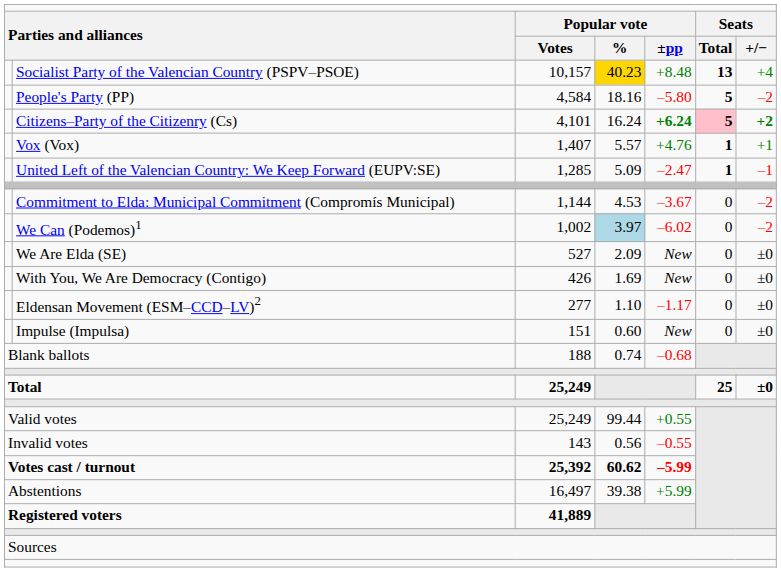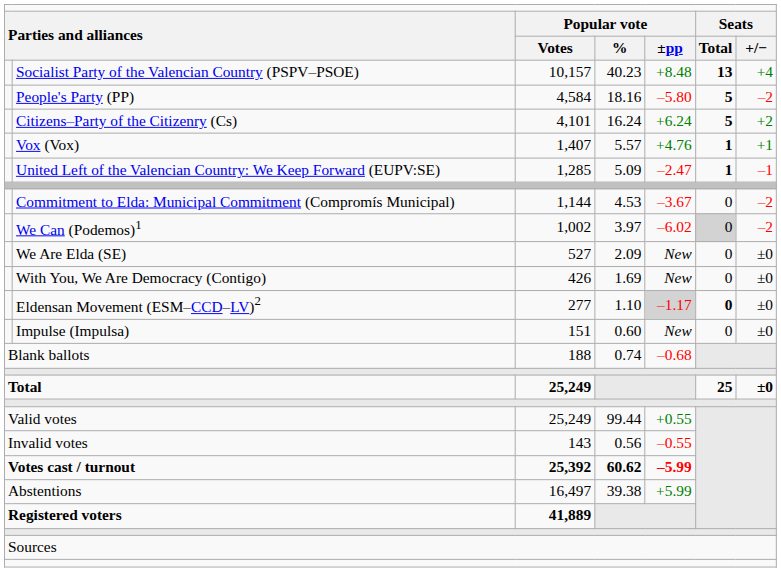(624, 72) gold background -> (624, 72) no background
(674, 121) bold -> (674, 121) normal
(728, 121) pink background -> (728, 121) no background
(765, 121) bold -> (765, 121) normal
(628, 227) lightblue background -> (628, 227) no background
(728, 227) no background -> (728, 227) lightgrey background
(674, 305) no background -> (674, 305) lightgrey background
(728, 305) normal -> (728, 305) bold
